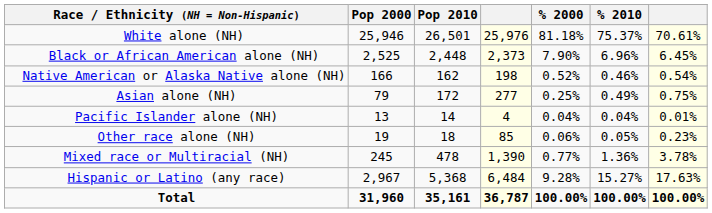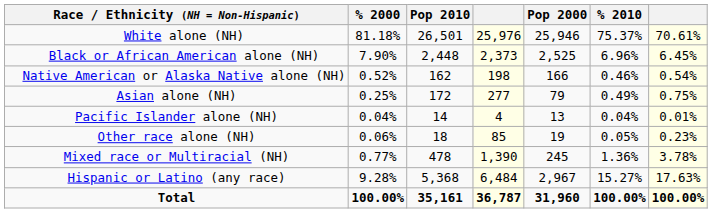columns swapped: (382, 15) <-> (561, 15)
